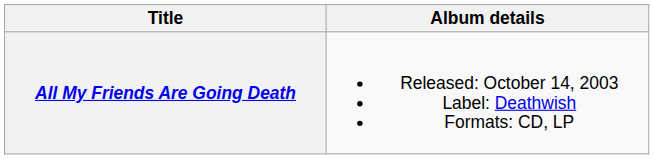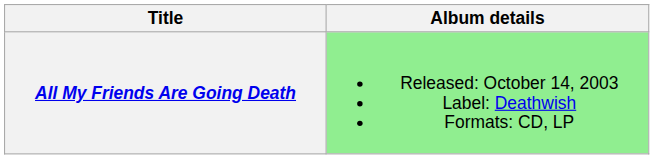(487, 103) no background -> (487, 103) lightgreen background
